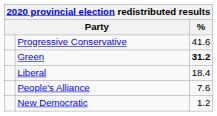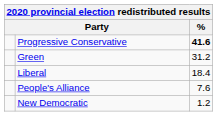(201, 42) normal -> (201, 42) bold
(201, 57) bold -> (201, 57) normal
